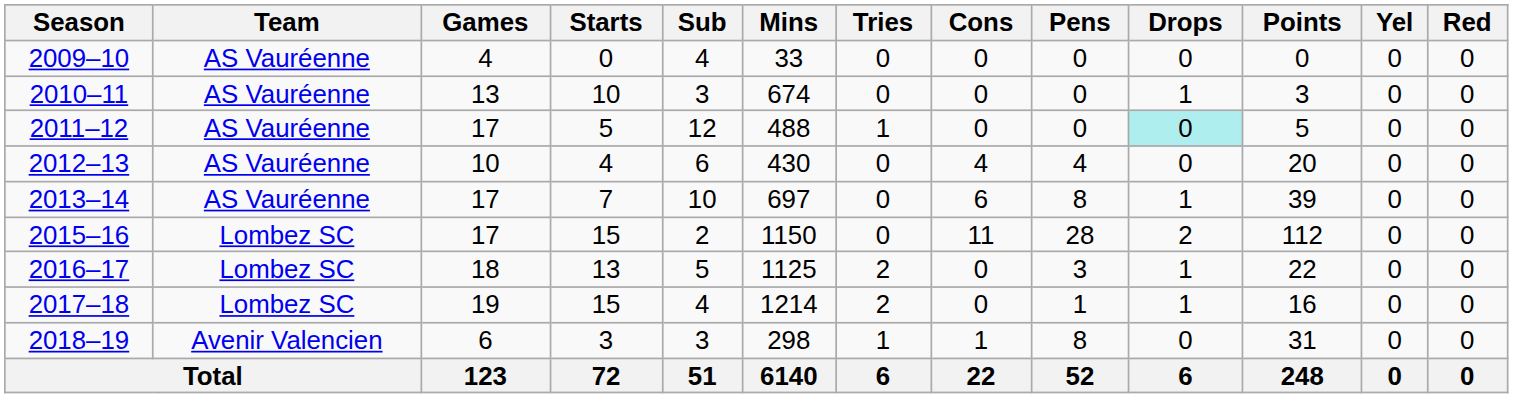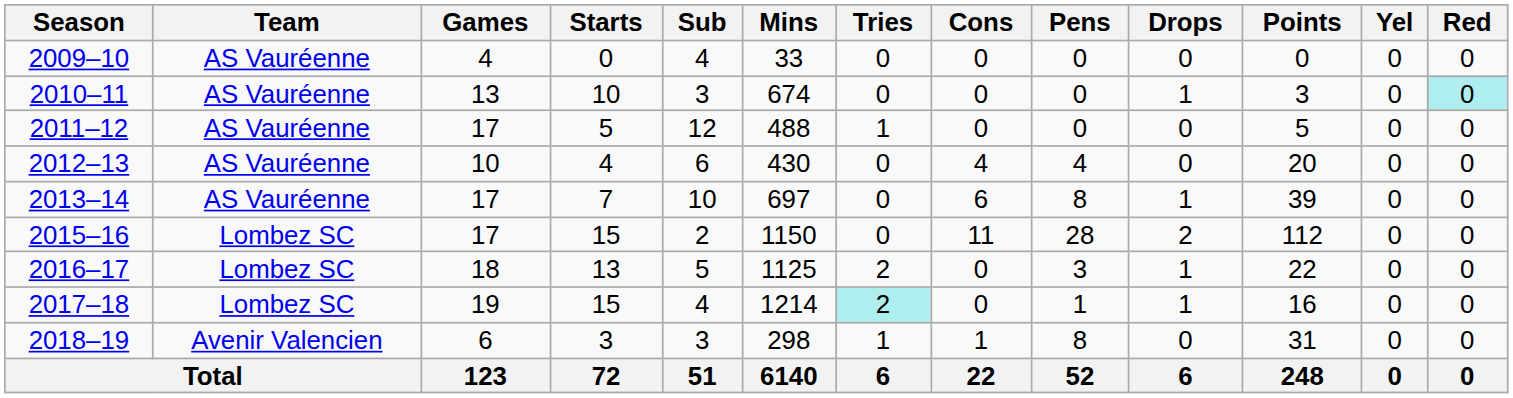(1467, 93) no background -> (1467, 93) paleturquoise background
(1185, 128) paleturquoise background -> (1185, 128) no background
(883, 304) no background -> (883, 304) paleturquoise background
